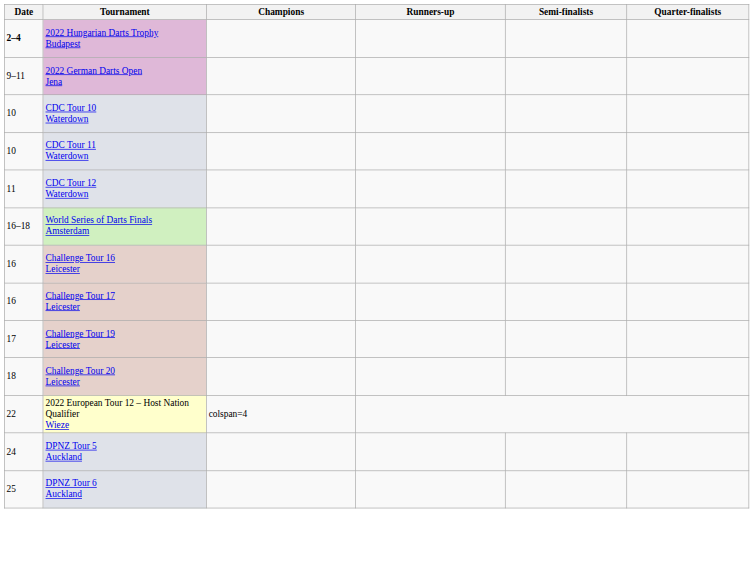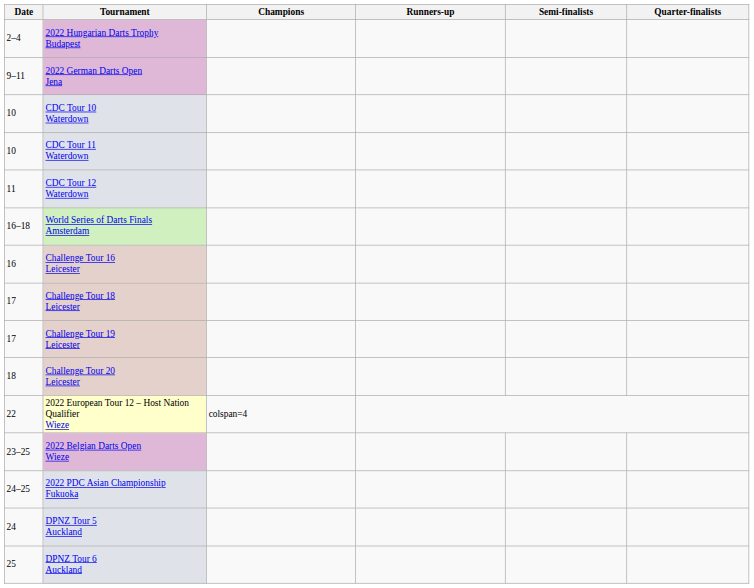(14, 38) bold -> (14, 38) normal
- row: (80, 301)
+ row: (80, 301)
+ row: (93, 451)
+ row: (106, 489)
